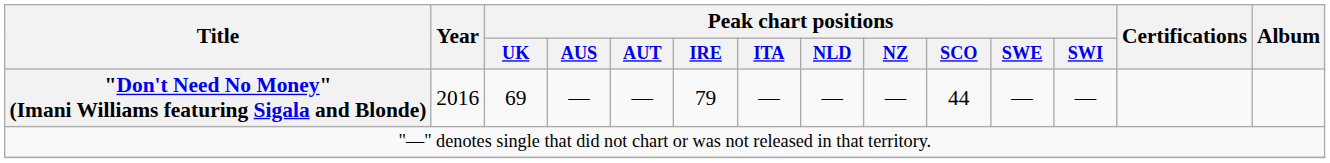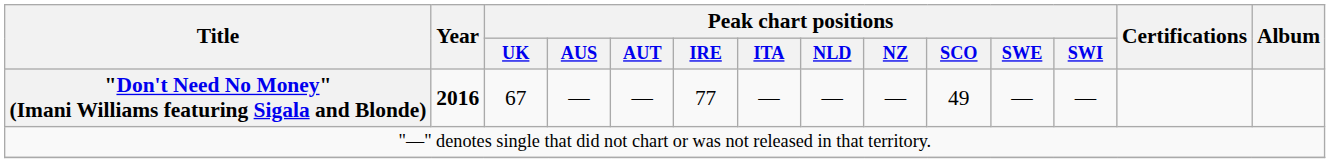(458, 97) normal -> (458, 97) bold
(516, 97) 69 -> (516, 97) 67
(706, 97) 79 -> (706, 97) 77
(959, 97) 44 -> (959, 97) 49
